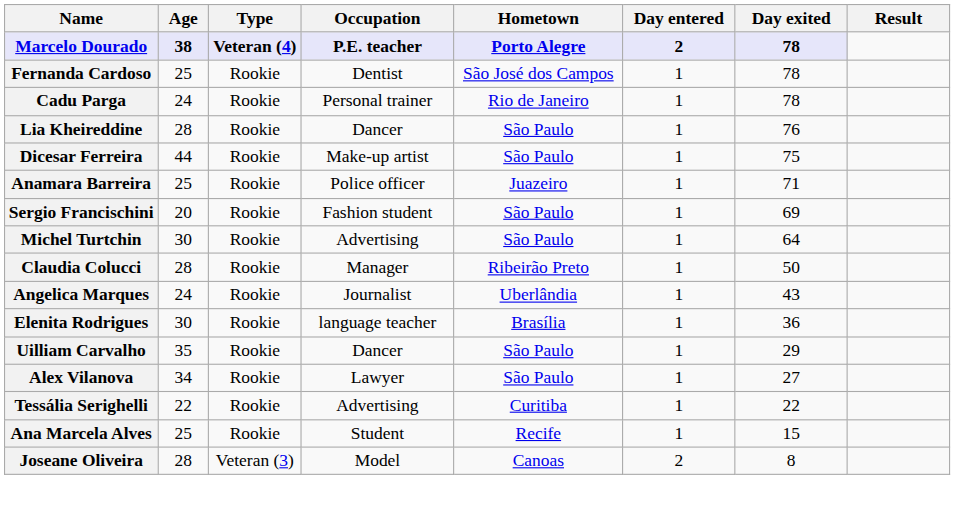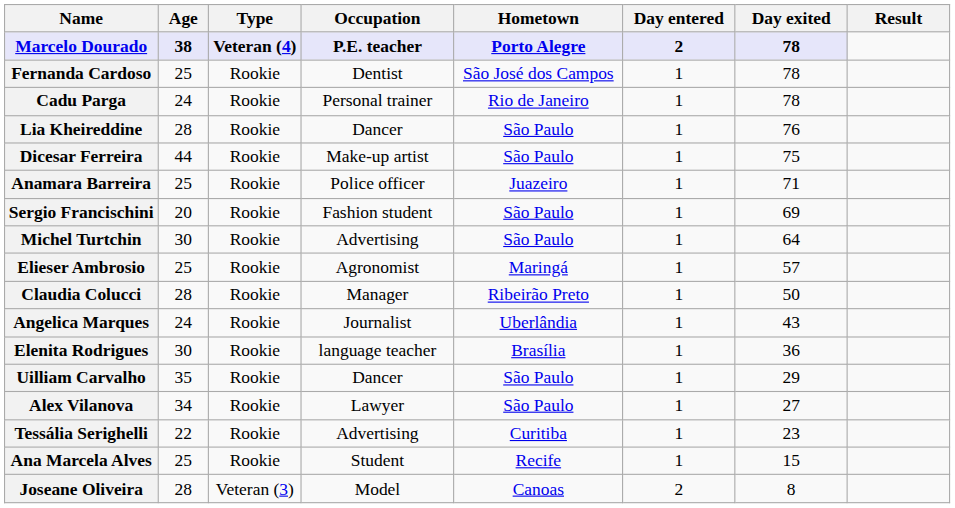+ row: (81, 267)
(791, 405) 22 -> (791, 433) 23
